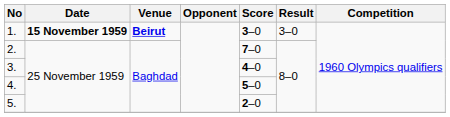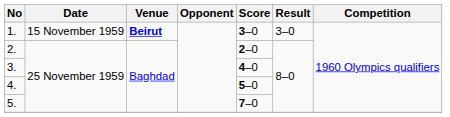(77, 31) bold -> (76, 31) normal
(251, 49) 7–0 -> (248, 49) 2–0
(251, 103) 2–0 -> (248, 103) 7–0
